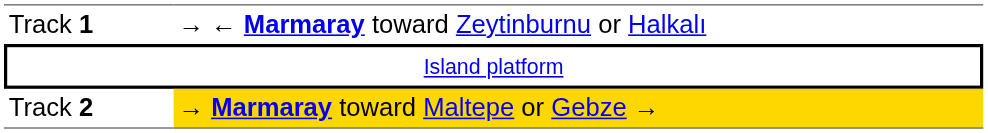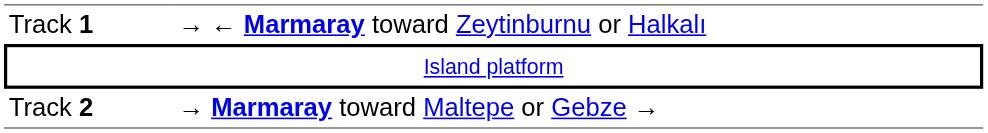(419, 107) gold background -> (419, 107) no background
